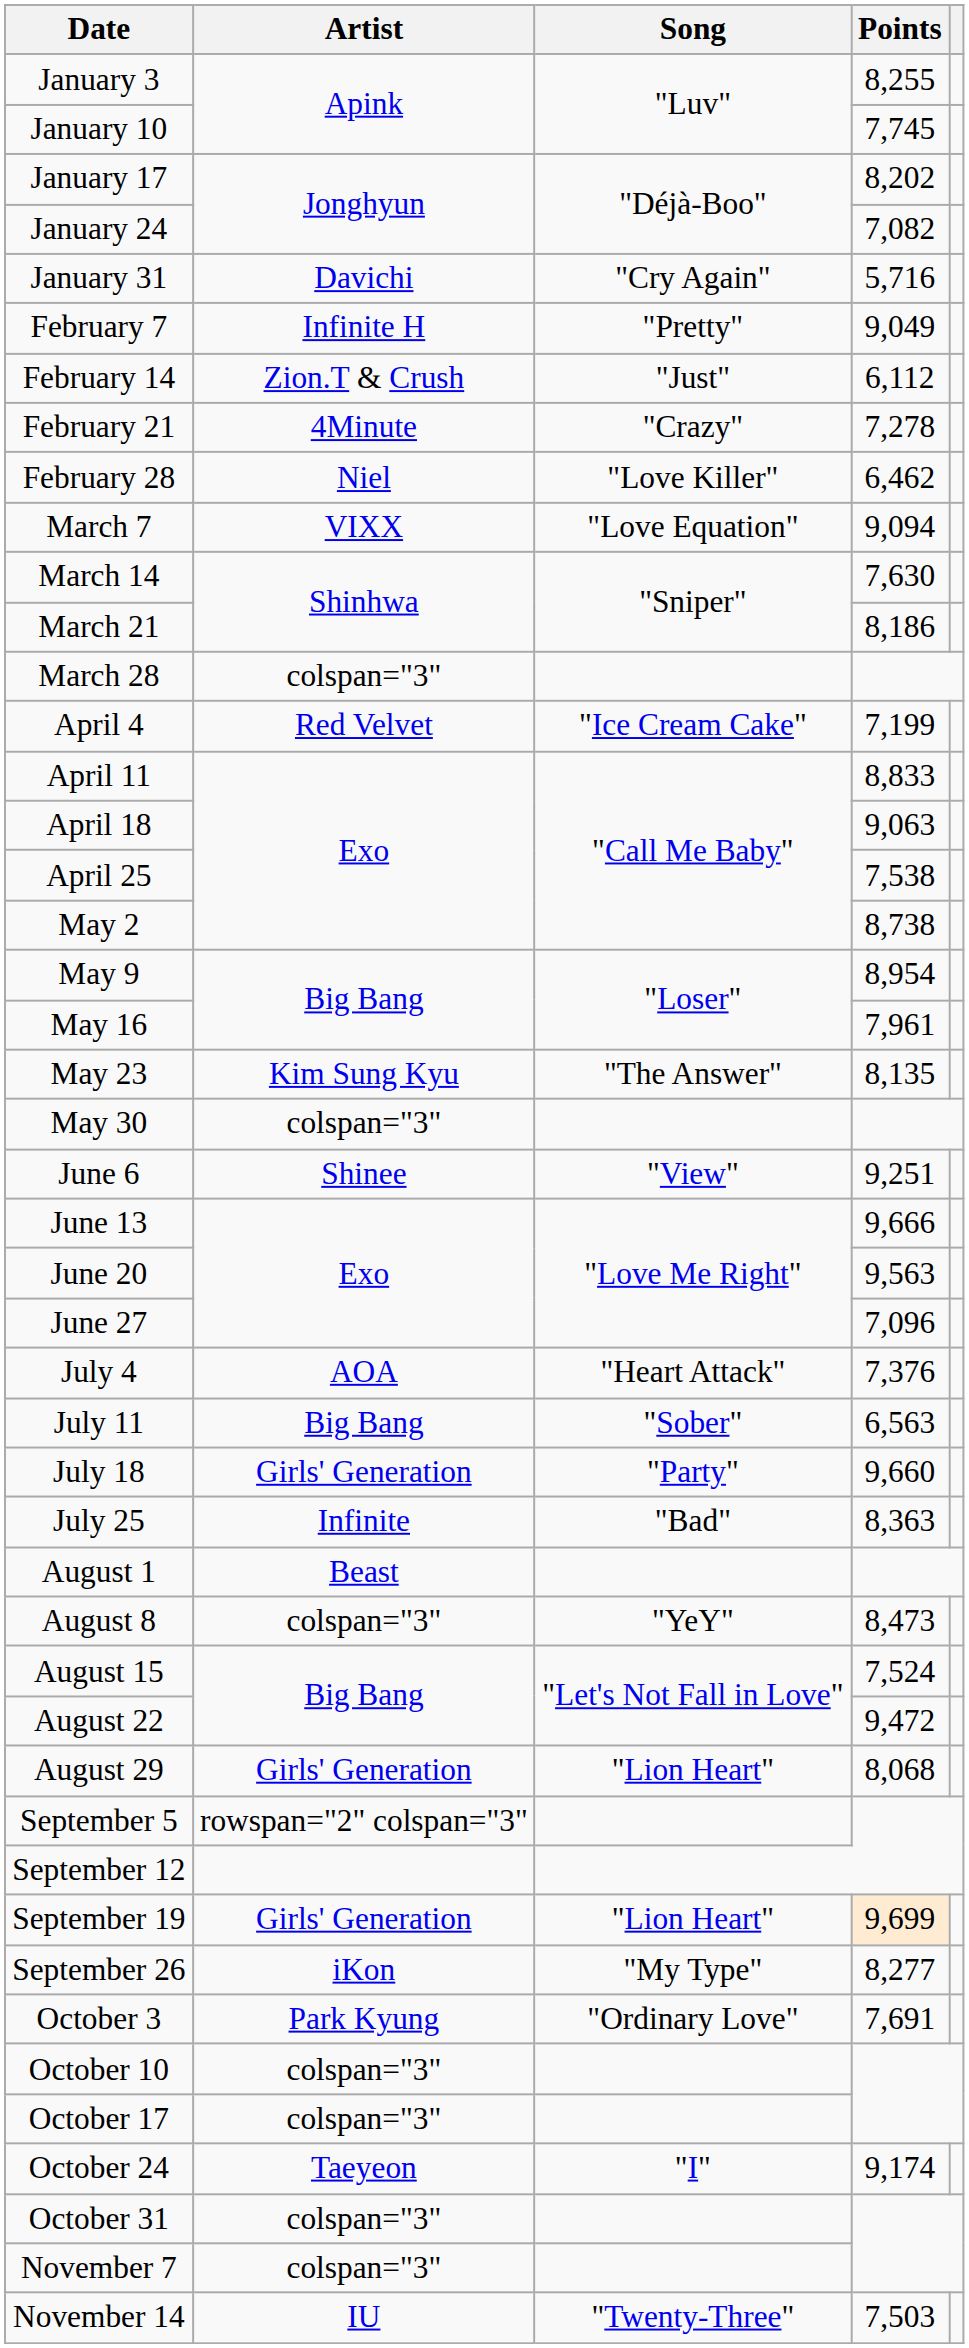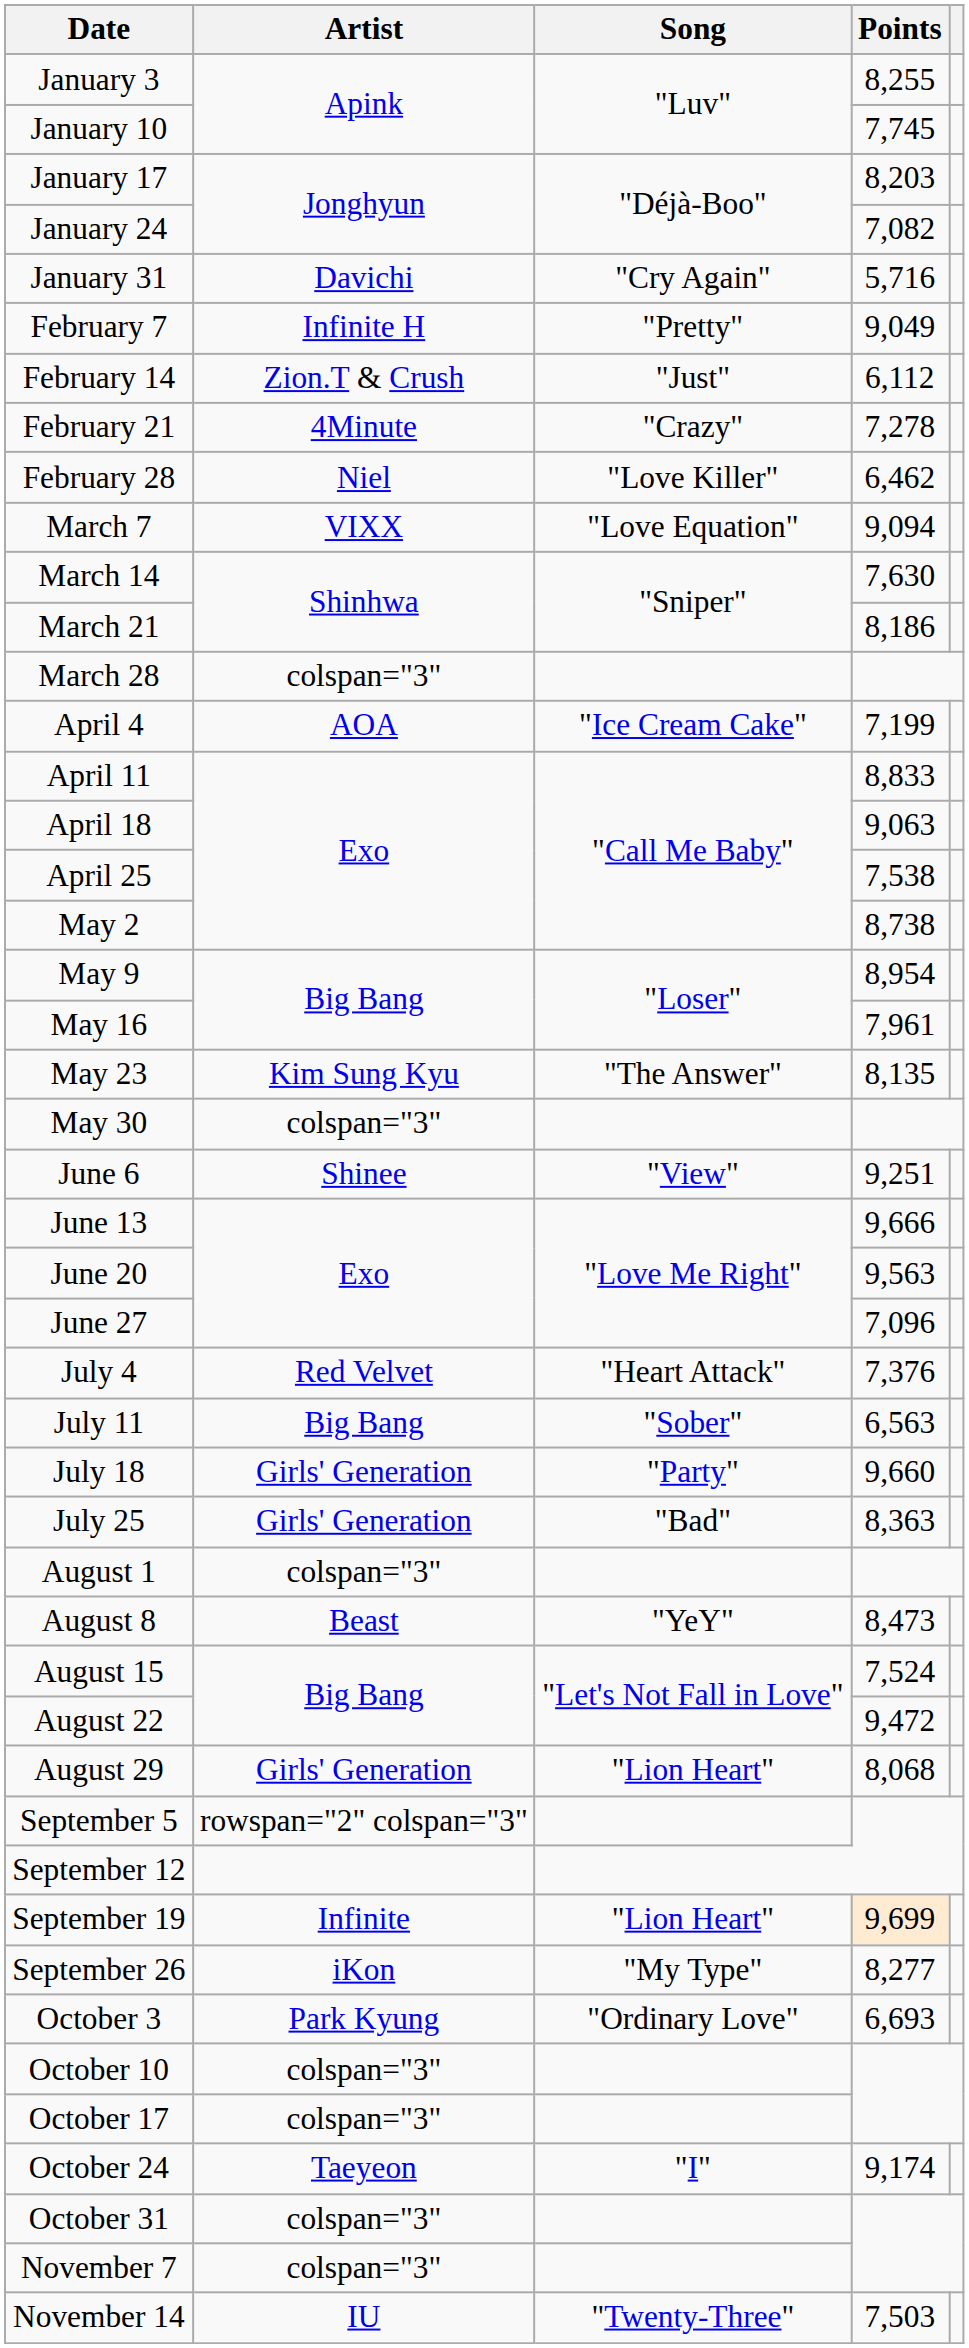(900, 178) 8,202 -> (900, 178) 8,203
(364, 725) Red Velvet -> (364, 725) AOA
(364, 1372) AOA -> (364, 1372) Red Velvet
(364, 1521) Infinite -> (364, 1521) Girls' Generation
(364, 1571) Beast -> (364, 1571) colspan="3"
(364, 1620) colspan="3" -> (364, 1620) Beast
(364, 1919) Girls' Generation -> (364, 1919) Infinite
(900, 2018) 7,691 -> (900, 2018) 6,693
